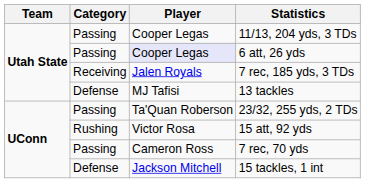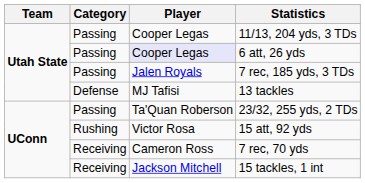(100, 72) Receiving -> (95, 72) Passing
(95, 149) Passing -> (100, 149) Receiving
(96, 168) Defense -> (100, 168) Receiving
